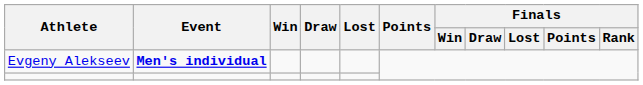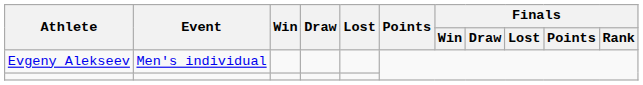(202, 61) bold -> (202, 61) normal
